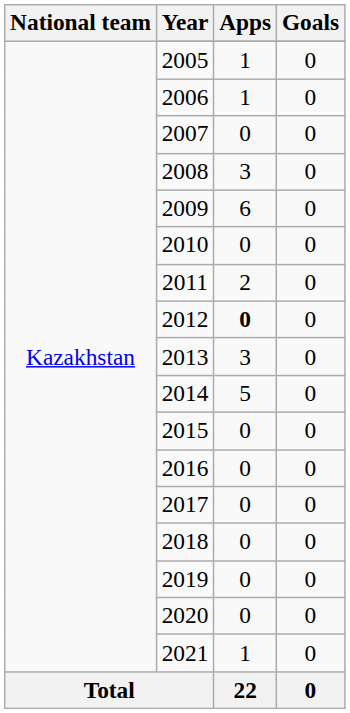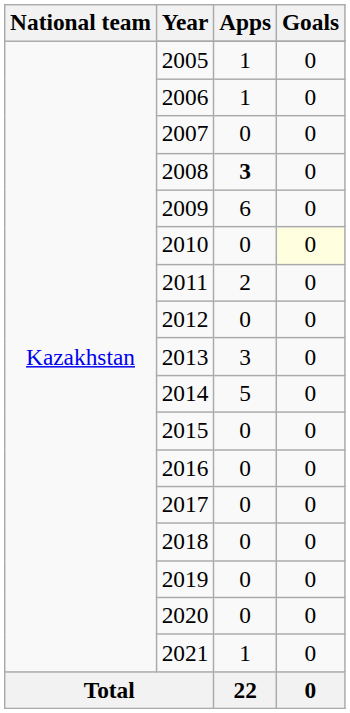(245, 171) normal -> (245, 171) bold
(310, 245) no background -> (310, 245) lightyellow background
(245, 319) bold -> (245, 319) normal
